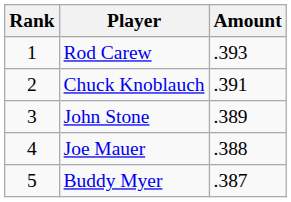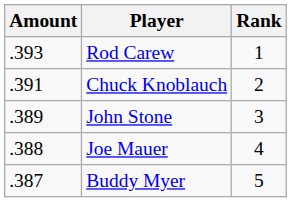columns swapped: (32, 20) <-> (248, 20)
